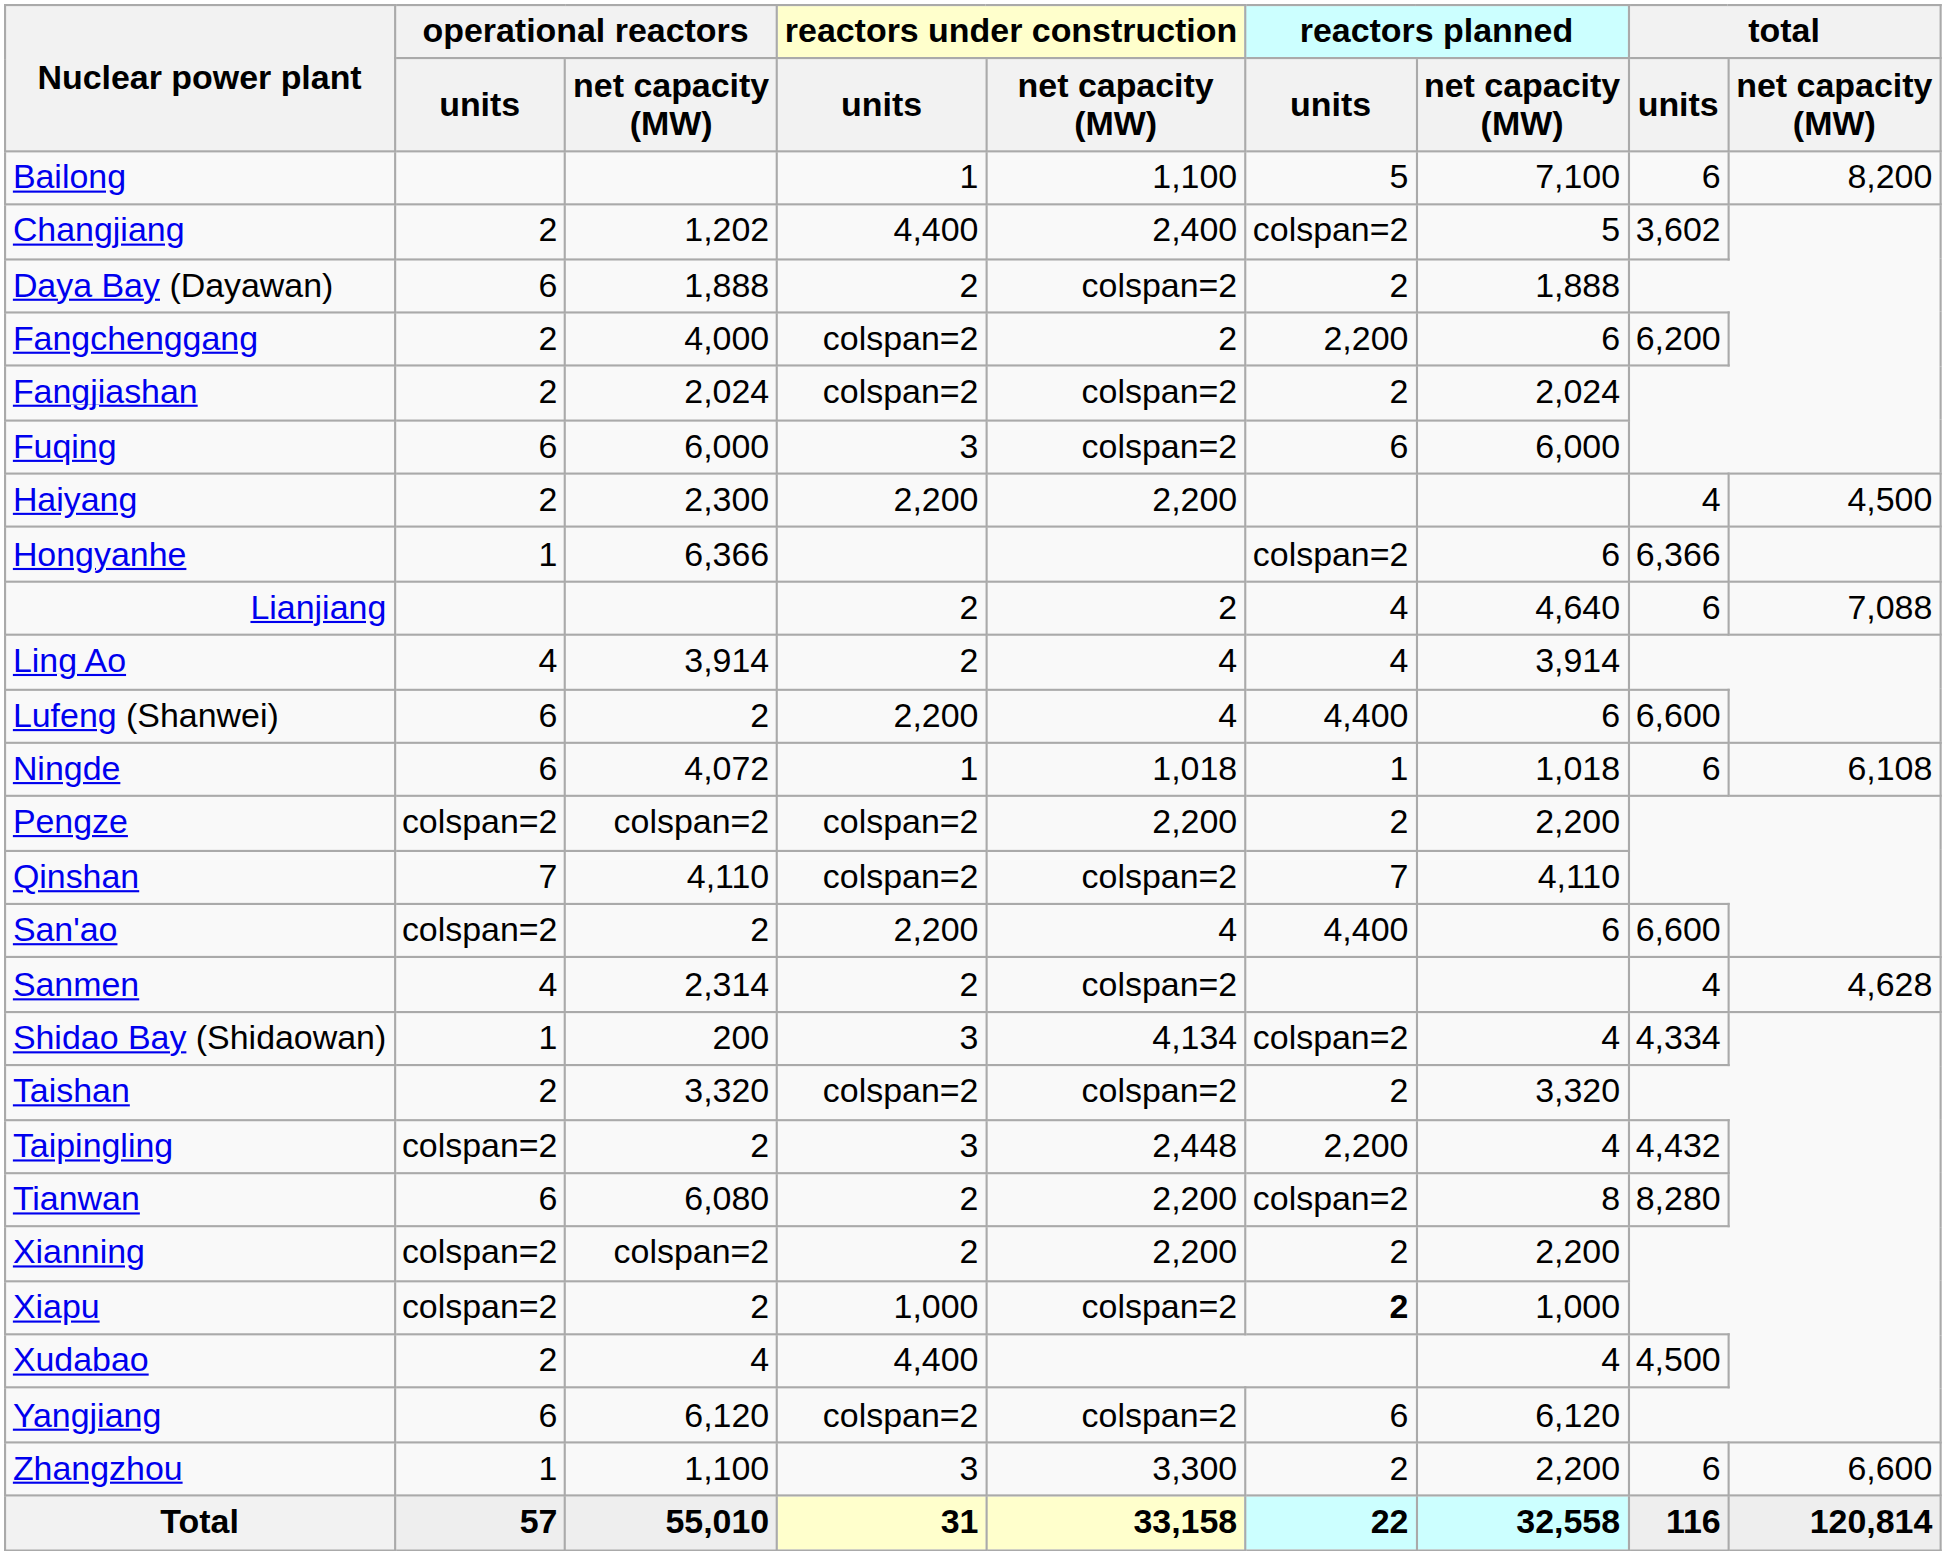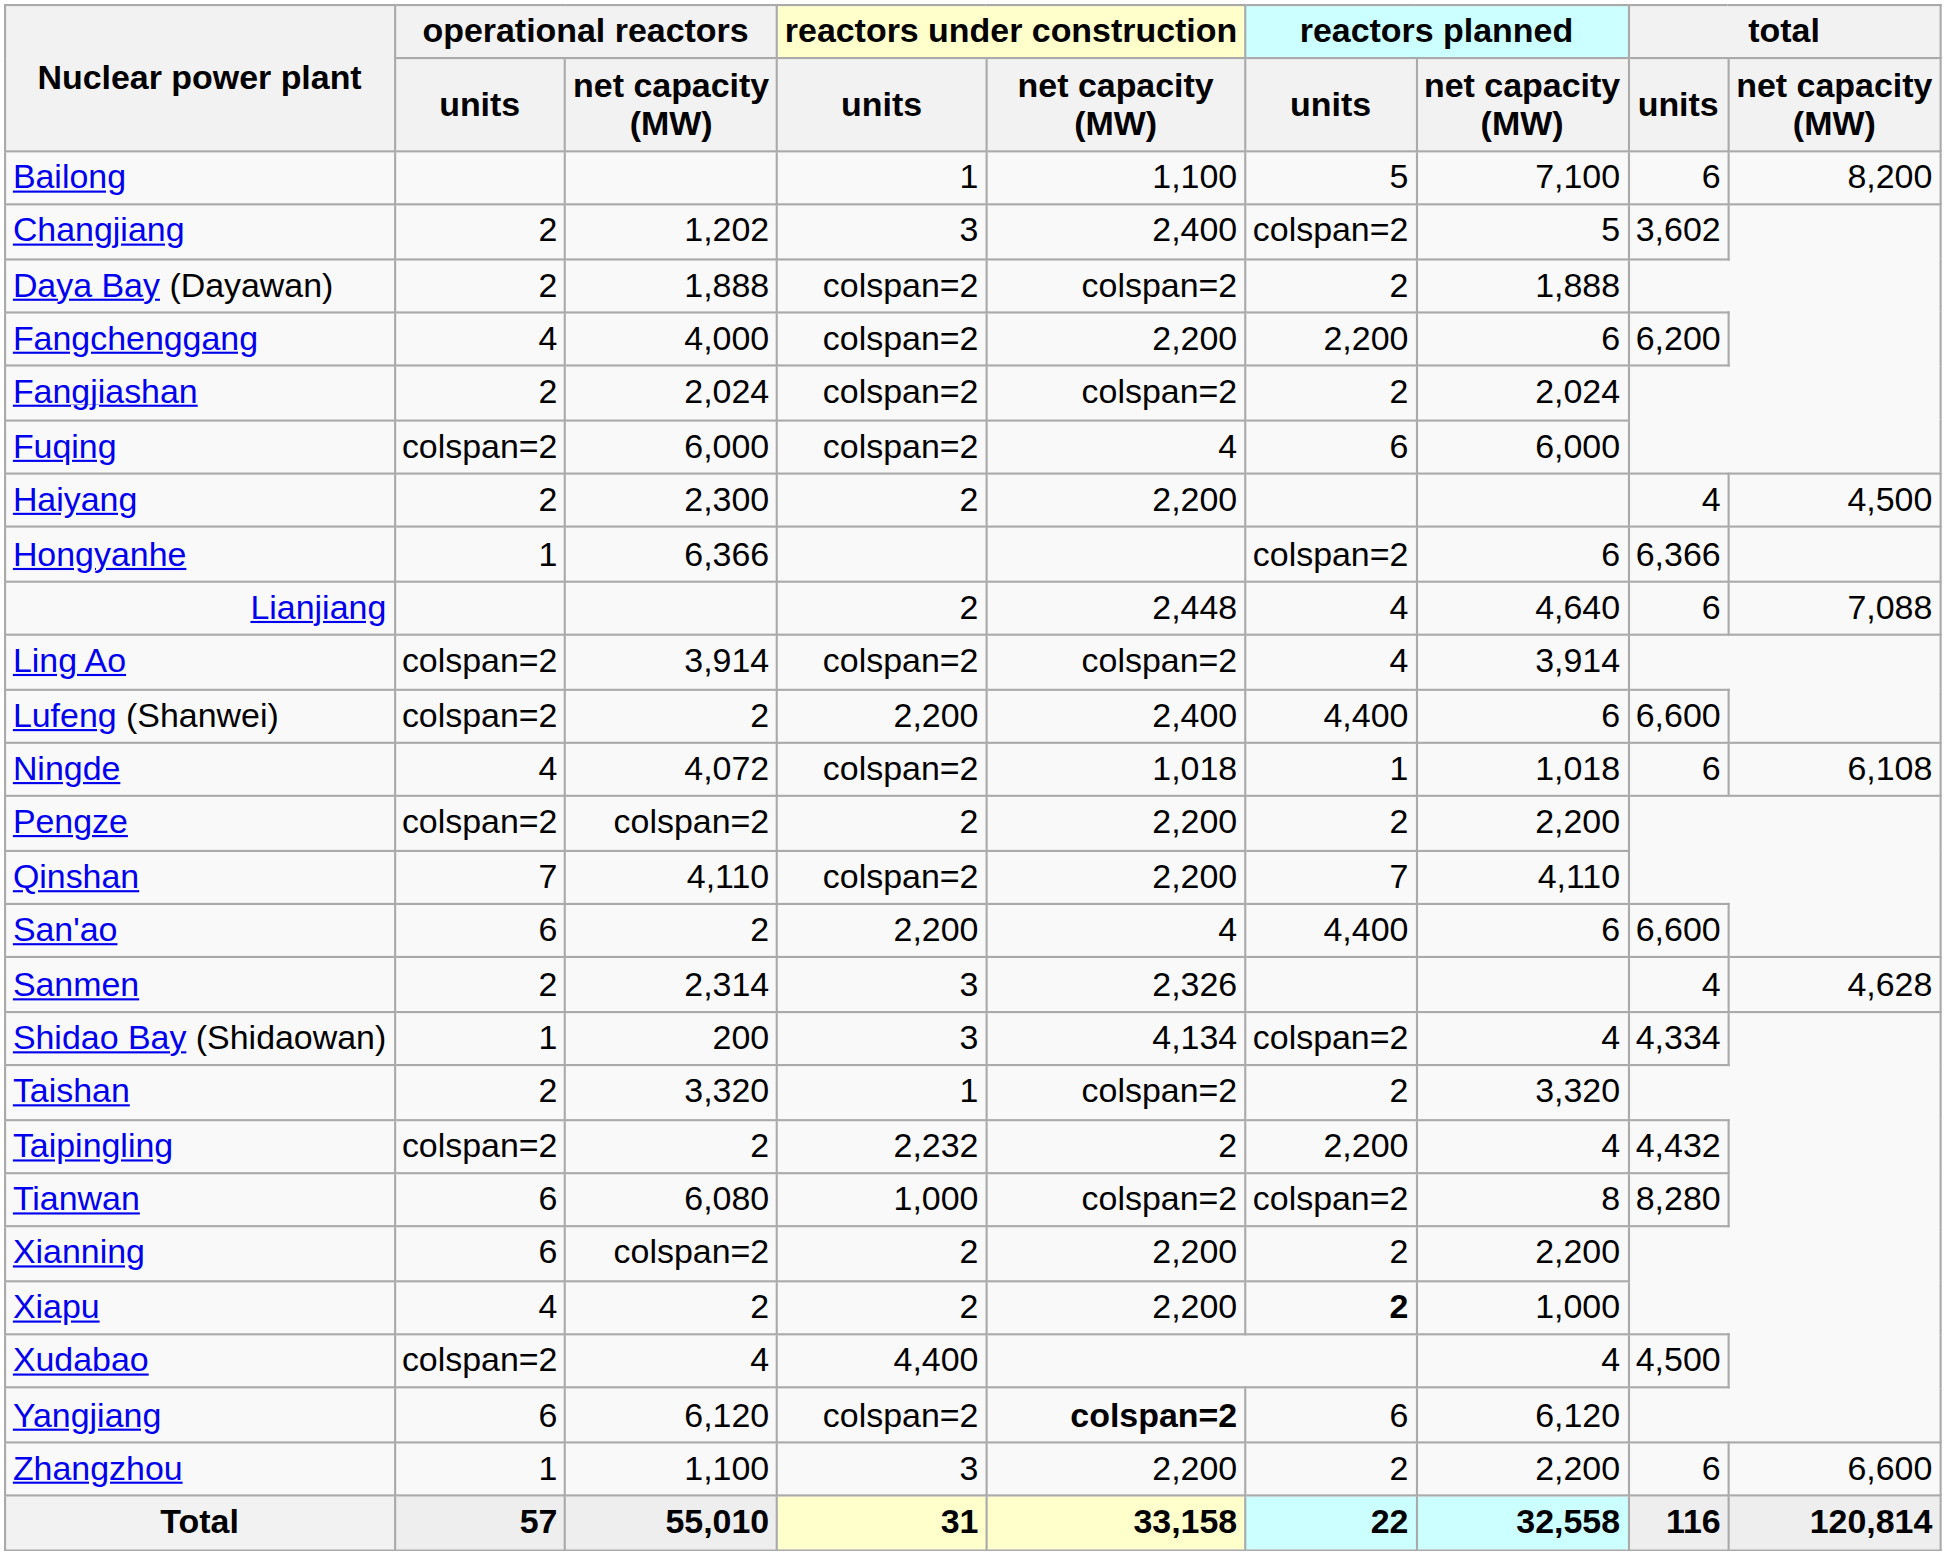(936, 230) 4,400 -> (969, 230) 3
(548, 284) 6 -> (548, 284) 2
(969, 284) 2 -> (901, 284) colspan=2
(548, 338) 2 -> (548, 338) 4
(1228, 338) 2 -> (1195, 338) 2,200
(548, 446) 6 -> (480, 446) colspan=2
(969, 446) 3 -> (901, 446) colspan=2
(1159, 446) colspan=2 -> (1228, 446) 4
(936, 499) 2,200 -> (969, 499) 2
(1228, 607) 2 -> (1195, 607) 2,448
(548, 661) 4 -> (480, 661) colspan=2
(969, 661) 2 -> (901, 661) colspan=2
(1228, 661) 4 -> (1159, 661) colspan=2
(548, 715) 6 -> (480, 715) colspan=2
(1228, 715) 4 -> (1195, 715) 2,400
(548, 768) 6 -> (548, 768) 4
(969, 768) 1 -> (901, 768) colspan=2
(901, 822) colspan=2 -> (969, 822) 2
(1159, 876) colspan=2 -> (1195, 876) 2,200
(480, 930) colspan=2 -> (548, 930) 6
(548, 984) 4 -> (548, 984) 2
(969, 984) 2 -> (969, 984) 3
(1159, 984) colspan=2 -> (1195, 984) 2,326
(901, 1091) colspan=2 -> (969, 1091) 1
(969, 1145) 3 -> (936, 1145) 2,232
(1195, 1145) 2,448 -> (1228, 1145) 2
(969, 1199) 2 -> (936, 1199) 1,000
(1195, 1199) 2,200 -> (1159, 1199) colspan=2
(480, 1253) colspan=2 -> (548, 1253) 6
(480, 1306) colspan=2 -> (548, 1306) 4
(936, 1306) 1,000 -> (969, 1306) 2
(1159, 1306) colspan=2 -> (1195, 1306) 2,200
(548, 1360) 2 -> (480, 1360) colspan=2
(1159, 1414) normal -> (1154, 1414) bold
(1195, 1468) 3,300 -> (1195, 1468) 2,200
